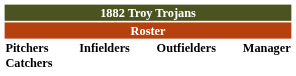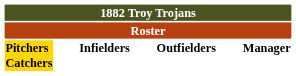(29, 55) no background -> (29, 55) gold background
